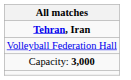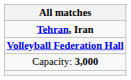(62, 45) normal -> (65, 45) bold
